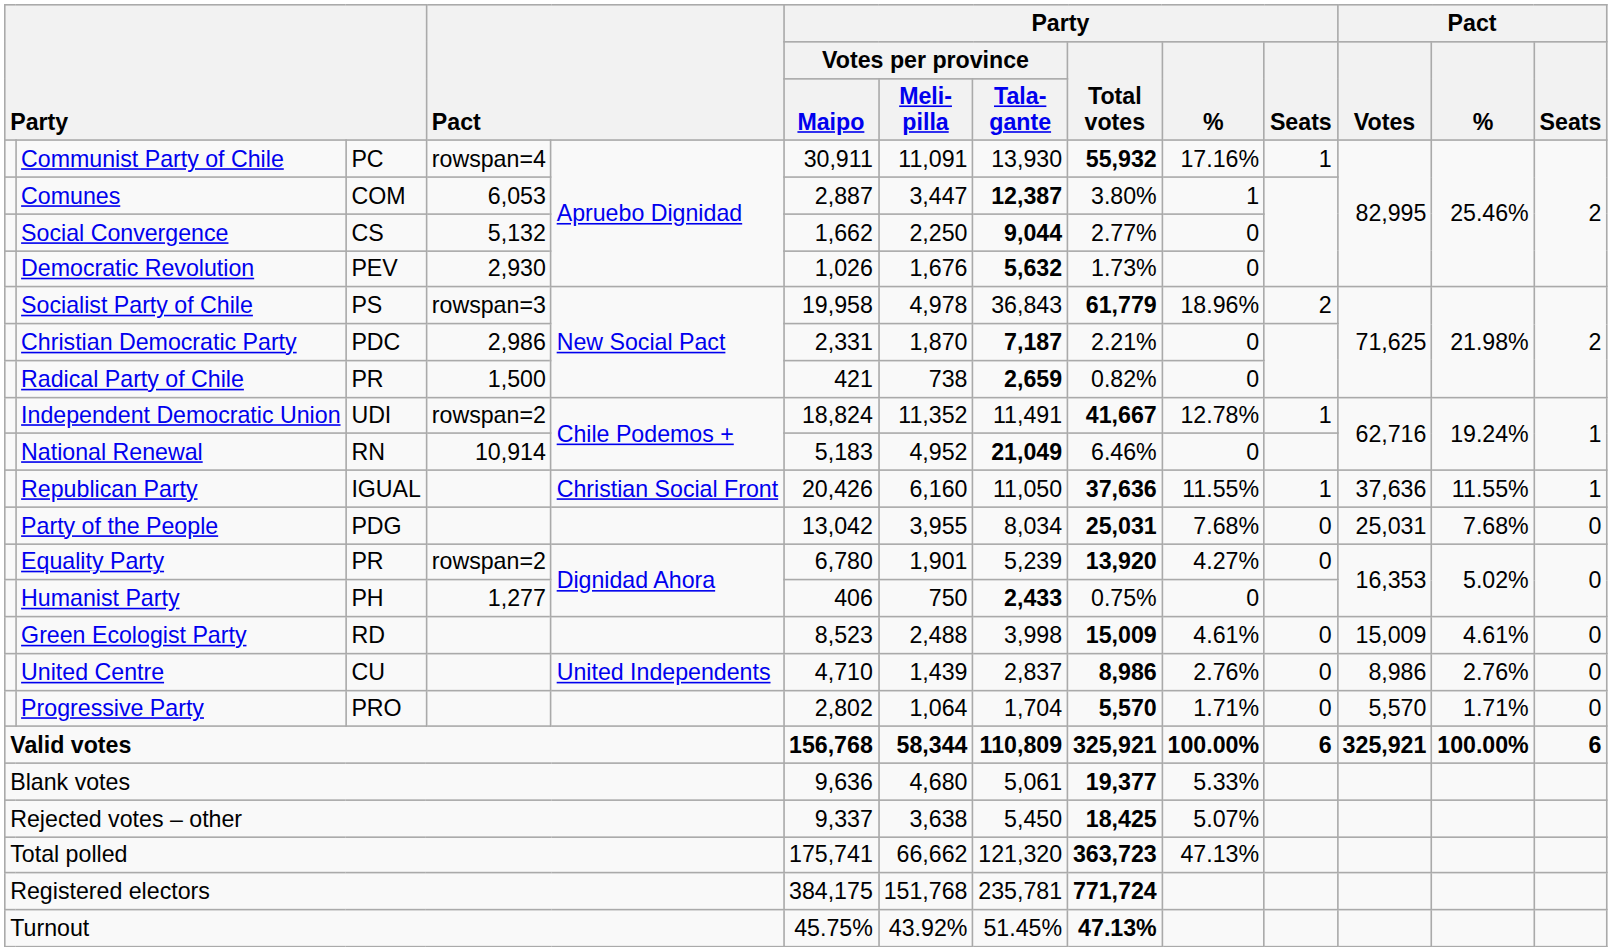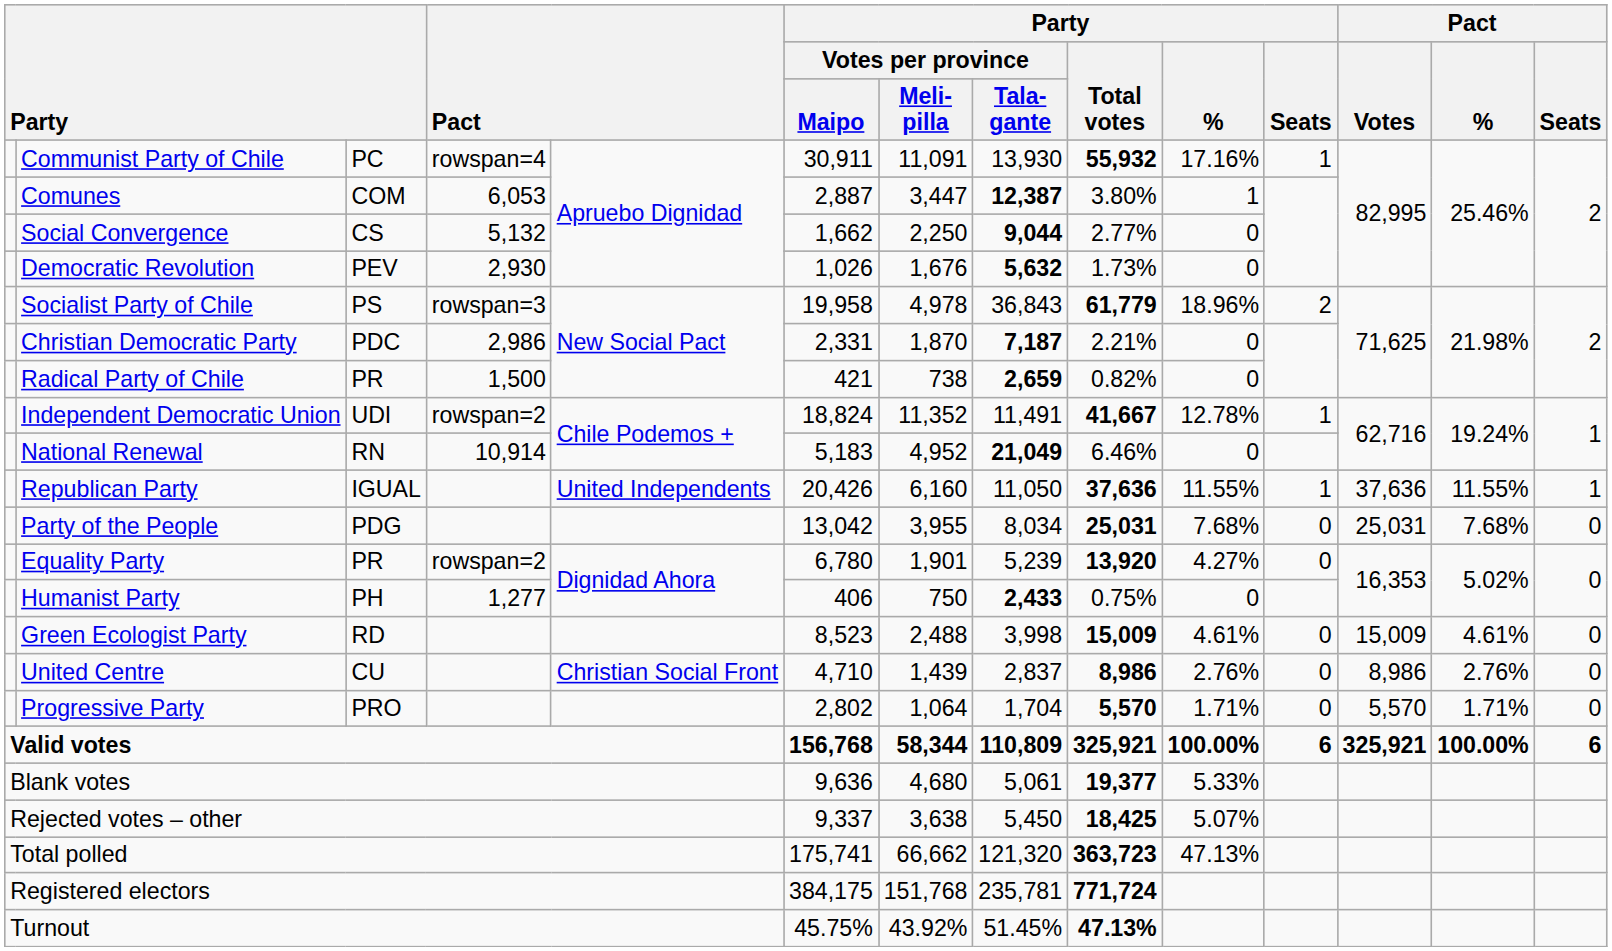(667, 489) Christian Social Front -> (664, 489) United Independents
(664, 672) United Independents -> (667, 672) Christian Social Front
